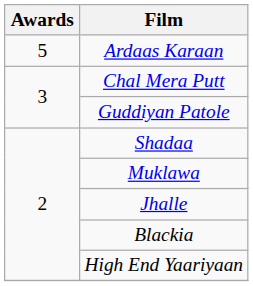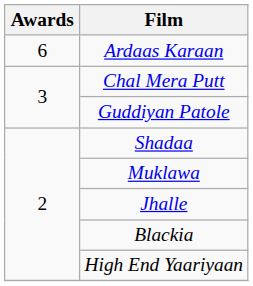(42, 50) 5 -> (42, 50) 6
